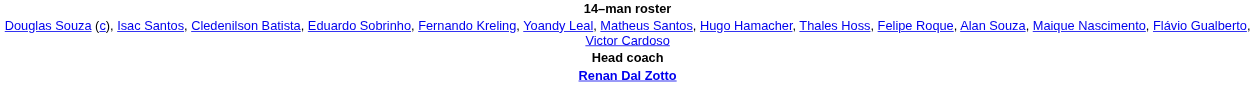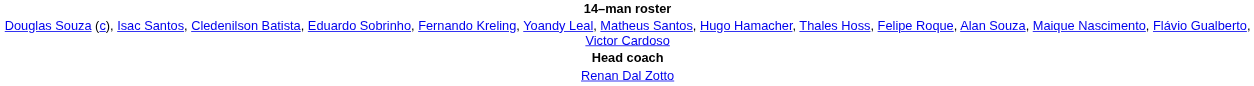(628, 75) bold -> (628, 75) normal
